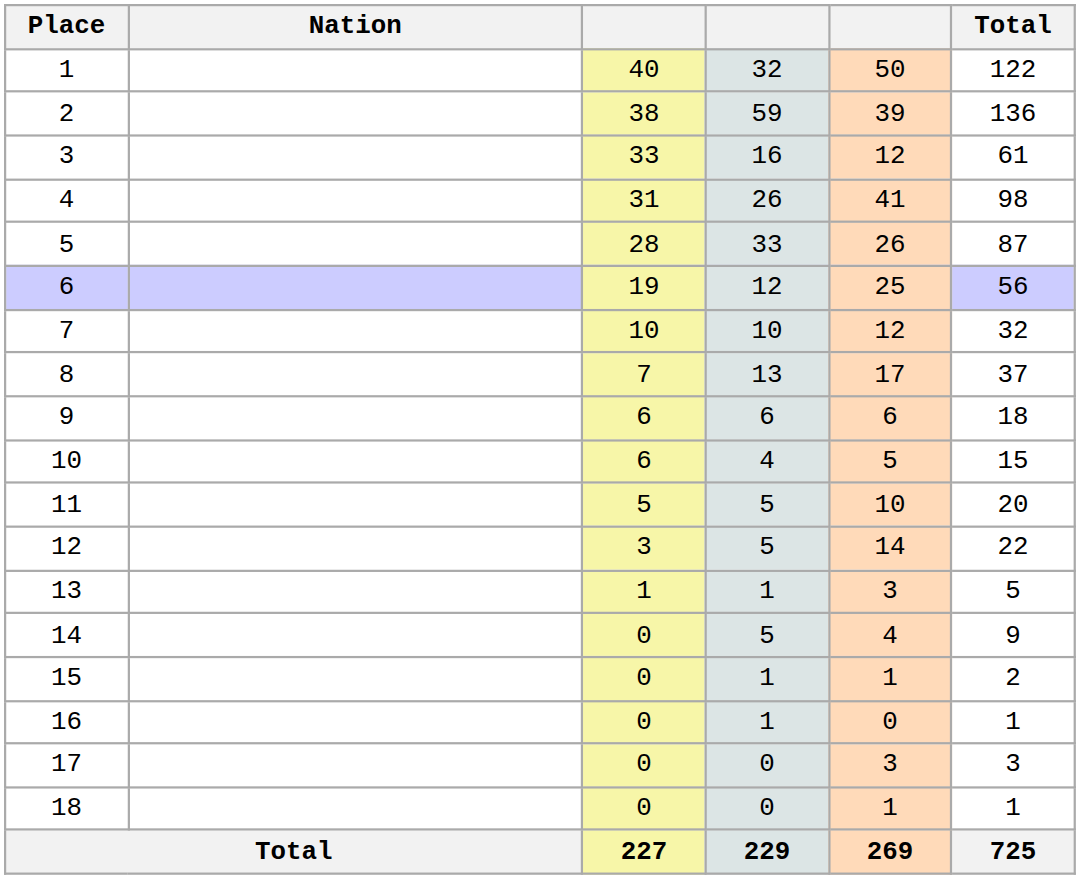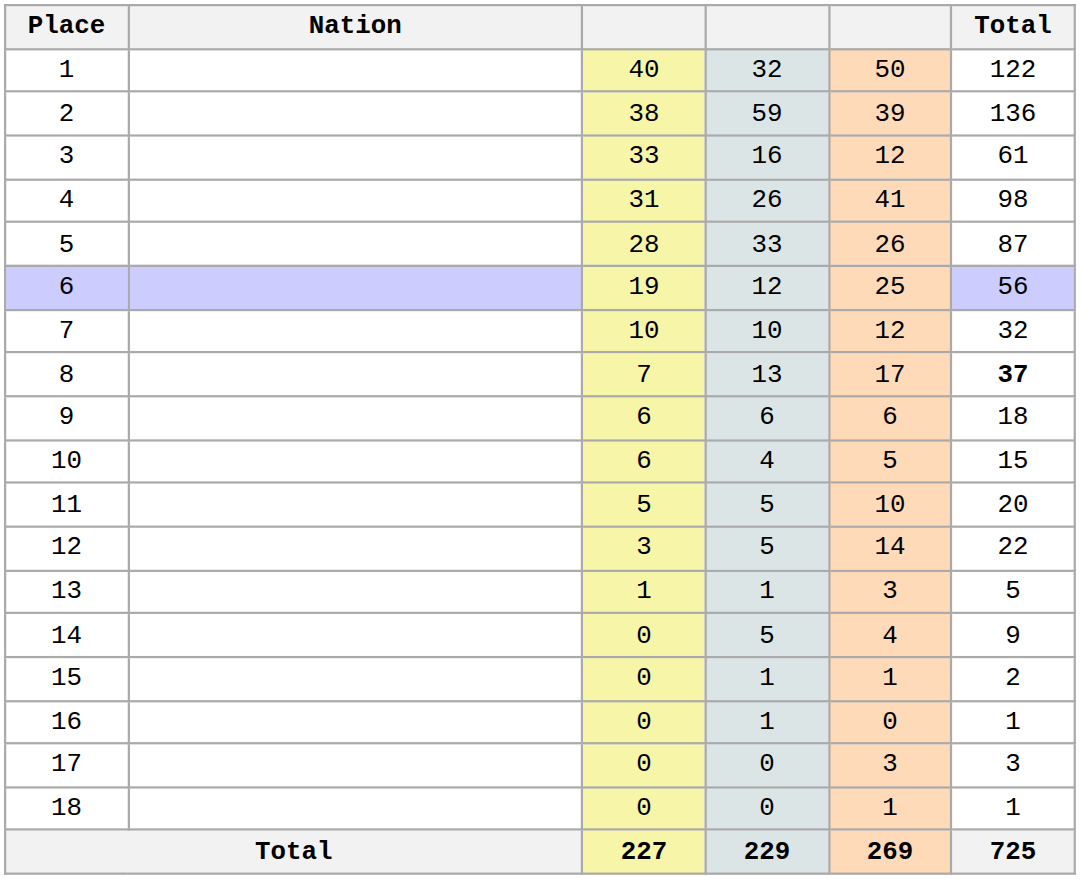(1013, 374) normal -> (1013, 374) bold
